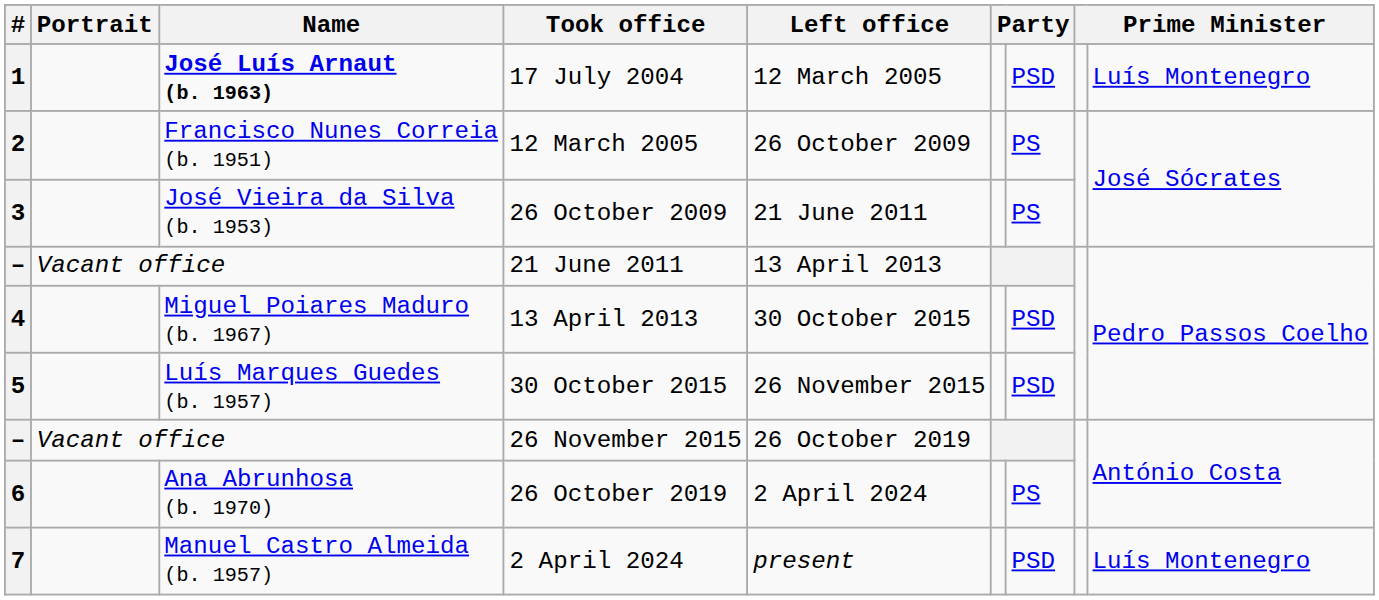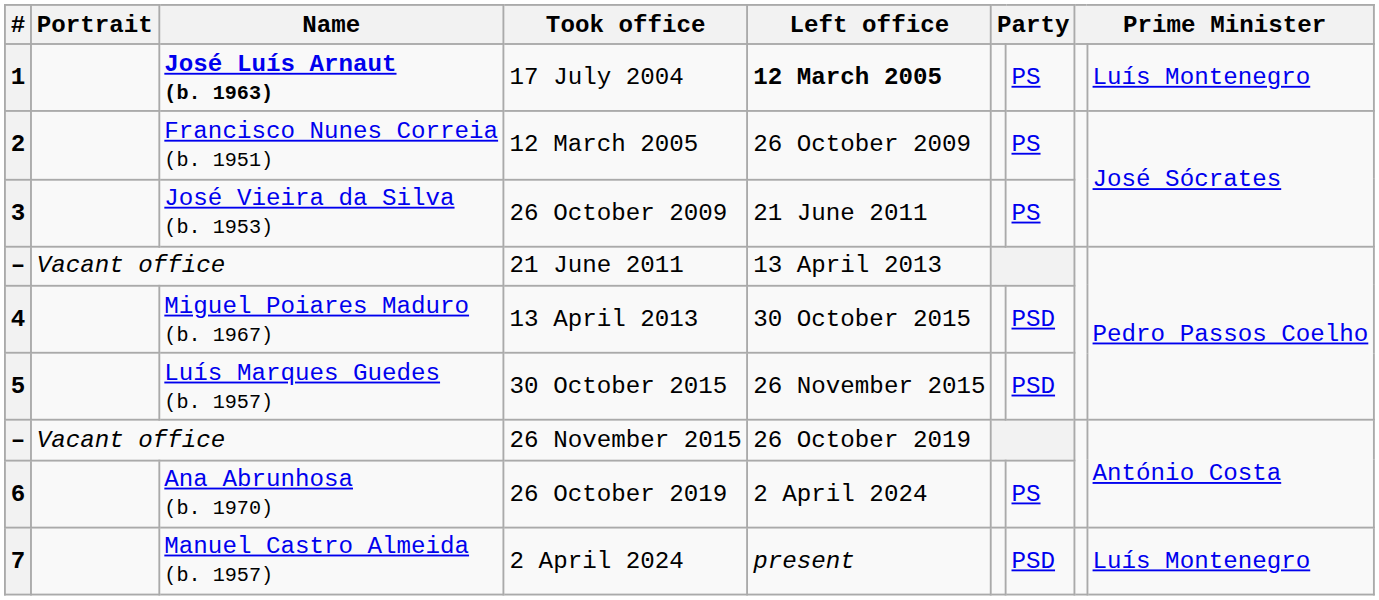(848, 78) normal -> (848, 78) bold
(1033, 78) PSD -> (1026, 78) PS
